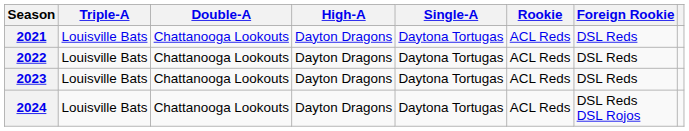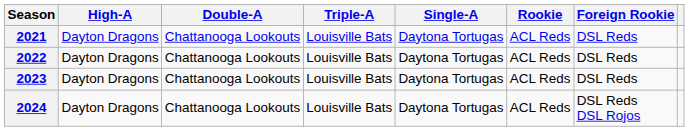columns swapped: (104, 15) <-> (344, 15)
